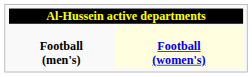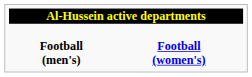(179, 53) lightyellow background -> (179, 53) no background
